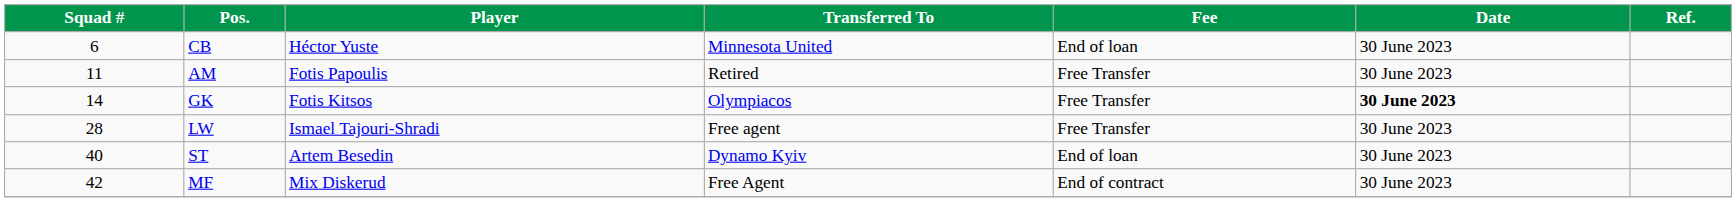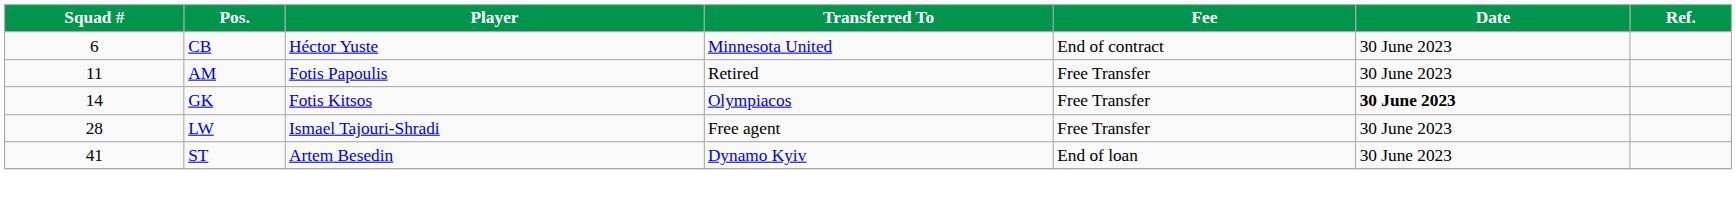(1098, 45) End of loan -> (1111, 45) End of contract
(94, 155) 40 -> (94, 155) 41
- row: (201, 182)
